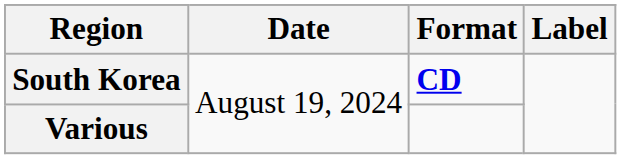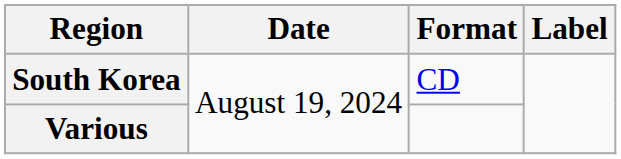(439, 78) bold -> (438, 78) normal
